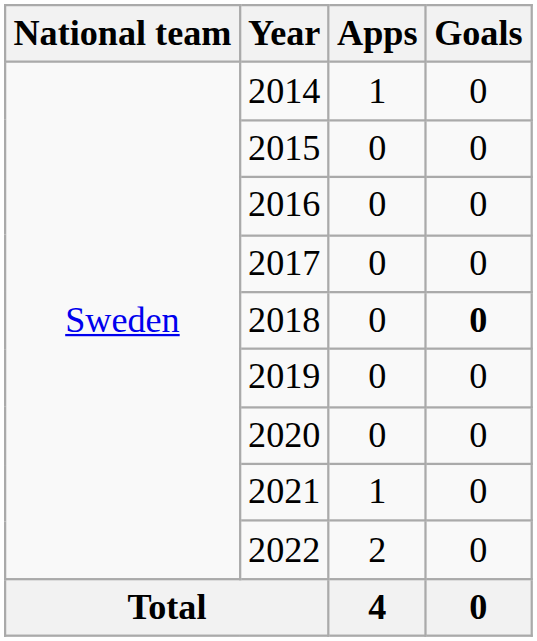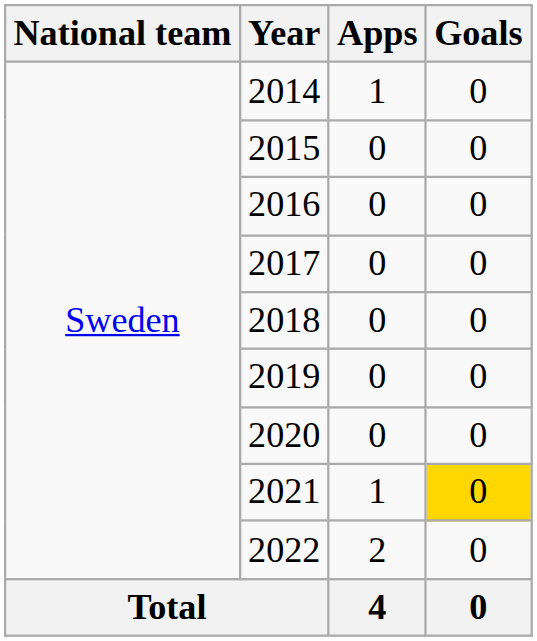(478, 319) bold -> (478, 319) normal
(478, 491) no background -> (478, 491) gold background
